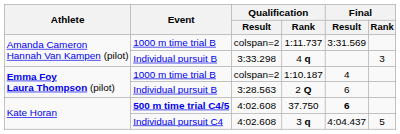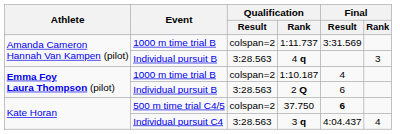(257, 59) 3:33.298 -> (252, 59) 3:28.563
(181, 106) bold -> (179, 106) normal
(257, 106) 4:02.608 -> (252, 106) colspan=2
(257, 122) 4:02.608 -> (252, 122) 3:28.563
(382, 122) 5 -> (378, 122) 4
